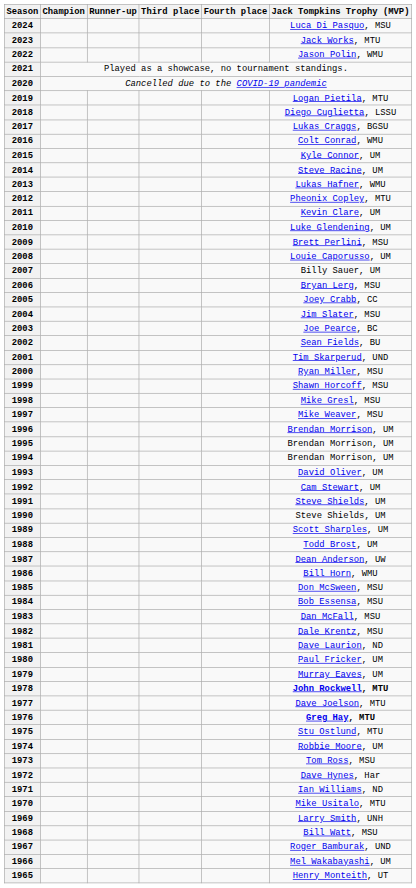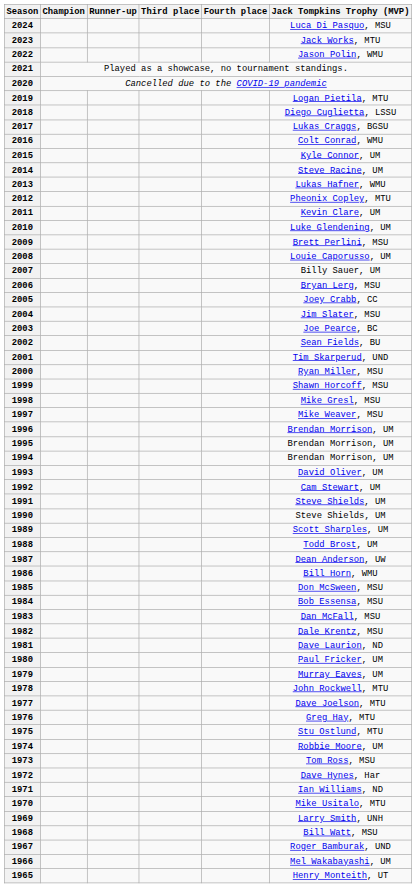(341, 689) bold -> (341, 689) normal
(341, 718) bold -> (341, 718) normal
